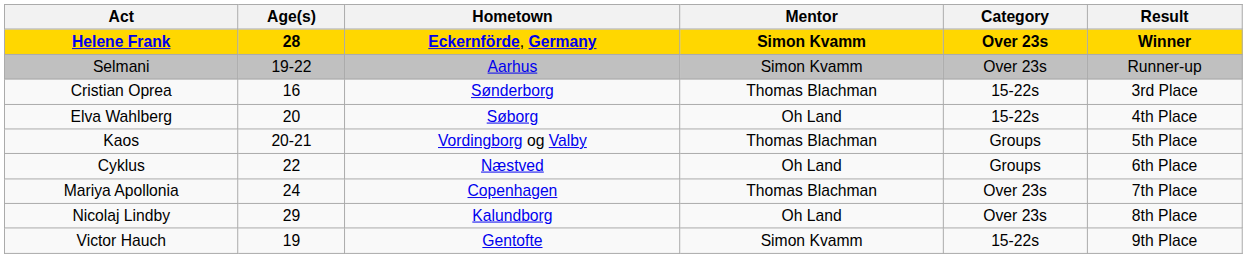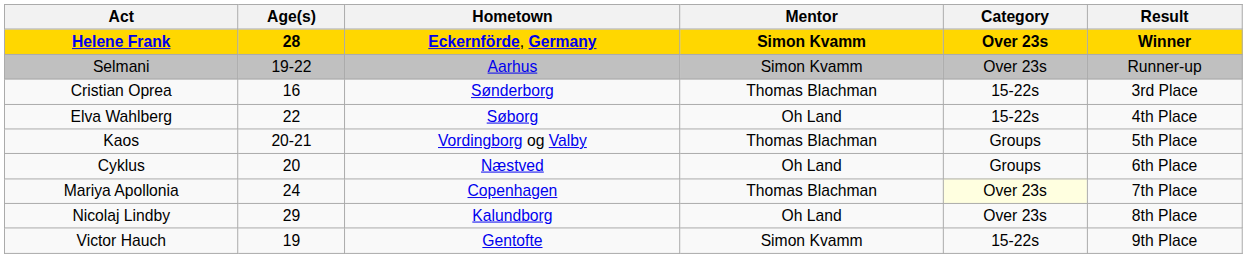(291, 116) 20 -> (291, 116) 22
(291, 166) 22 -> (291, 166) 20
(1015, 191) no background -> (1015, 191) lightyellow background
